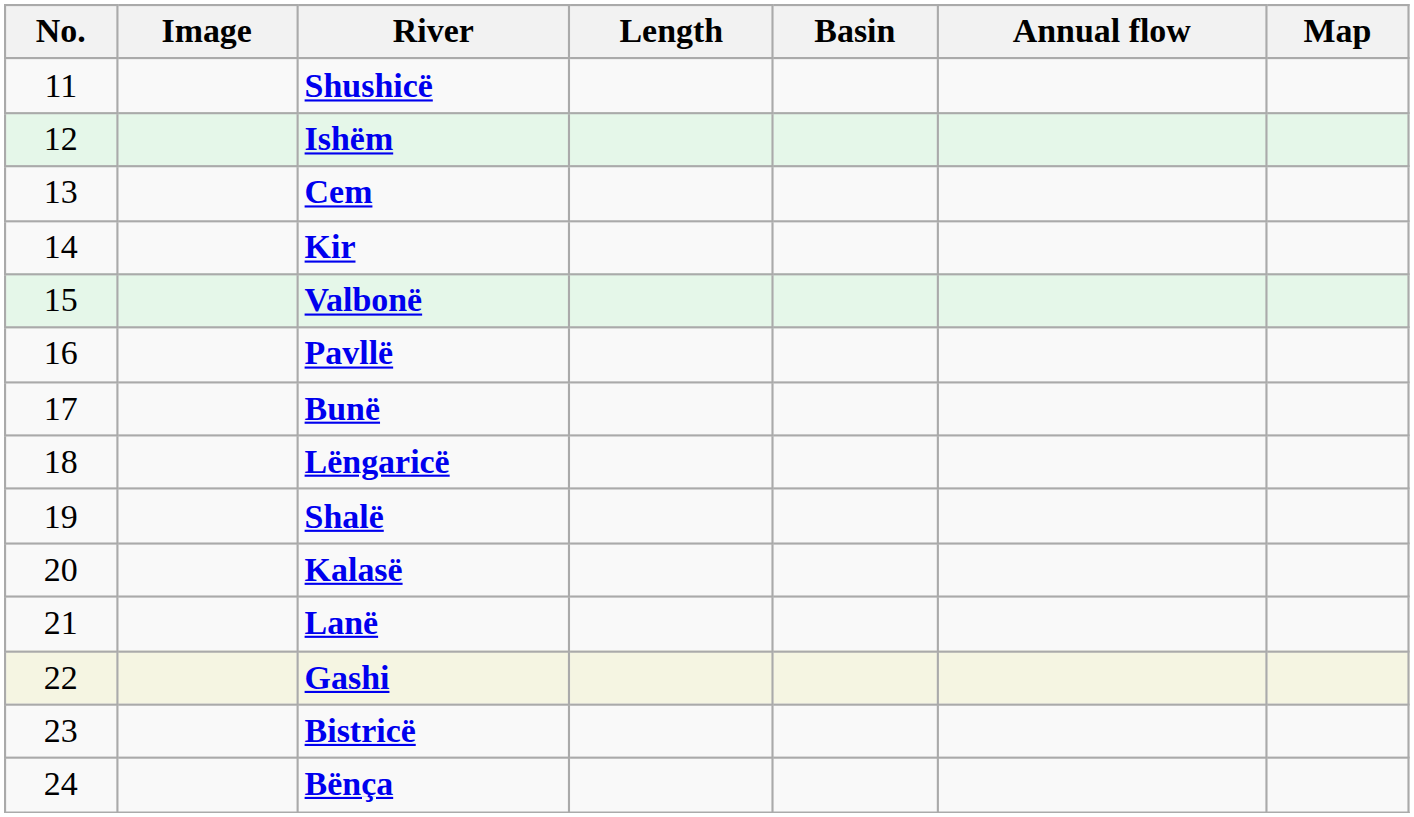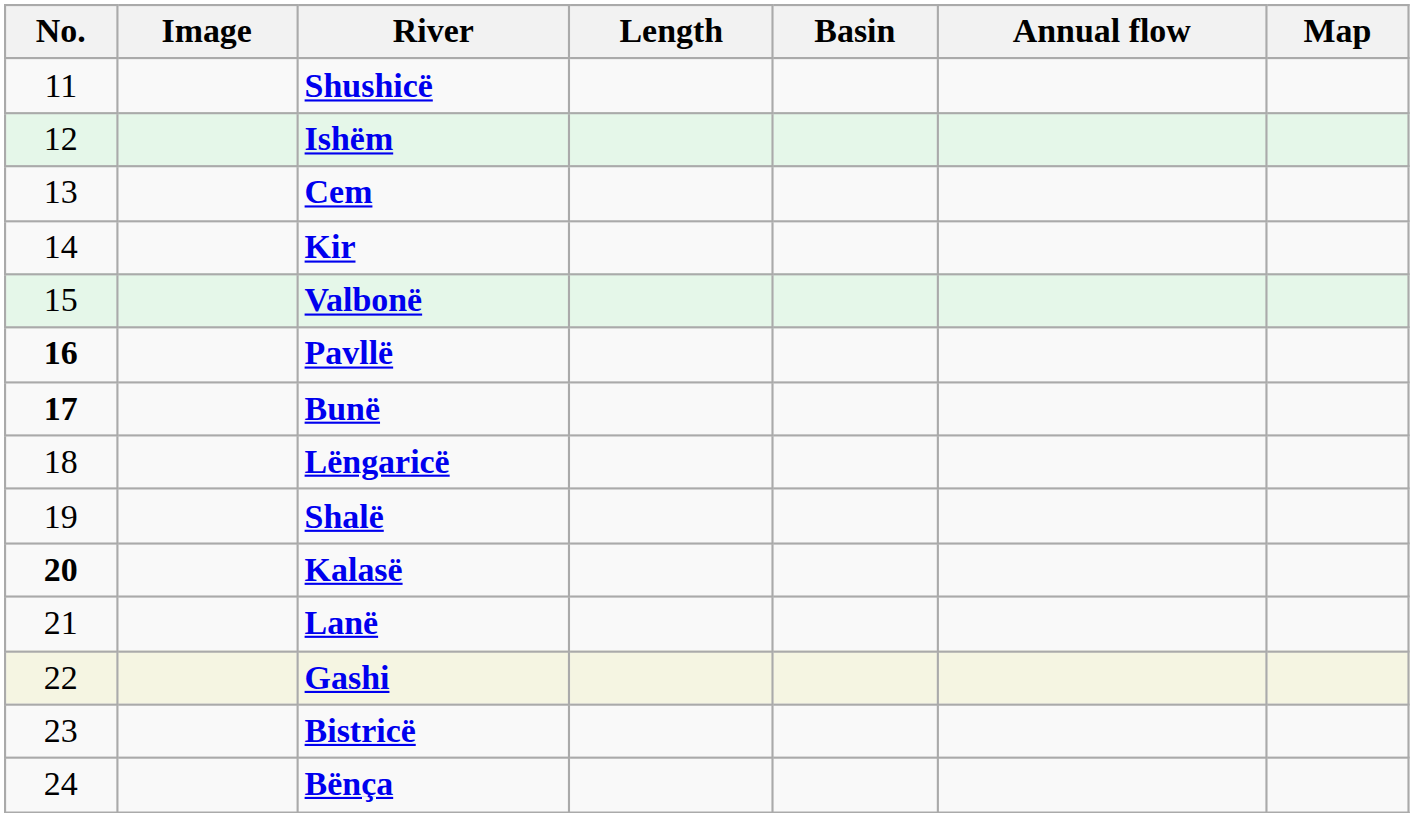(61, 354) normal -> (61, 354) bold
(61, 407) normal -> (61, 407) bold
(61, 569) normal -> (61, 569) bold
